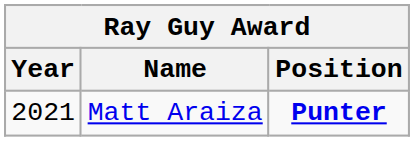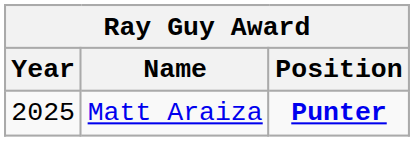(43, 113) 2021 -> (43, 113) 2025
